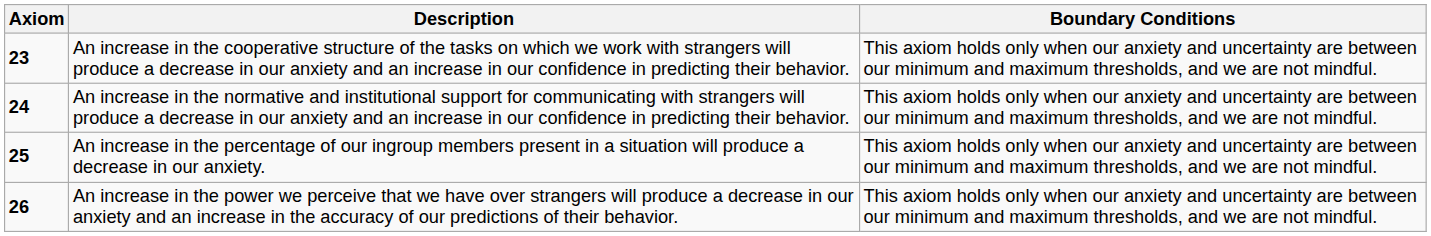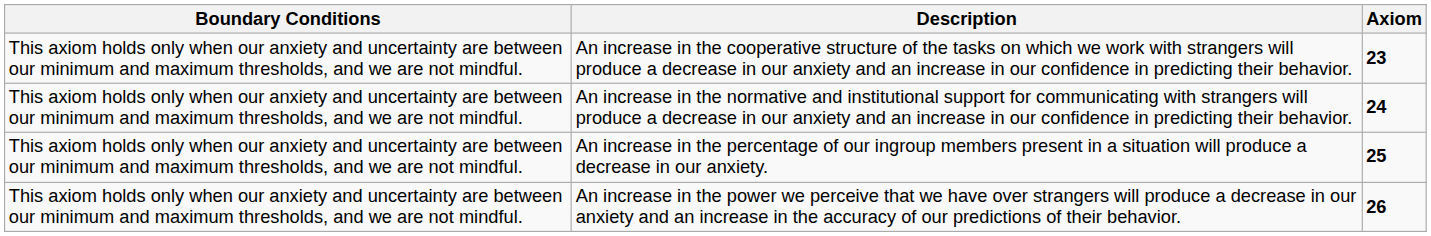columns swapped: (37, 18) <-> (1143, 18)
